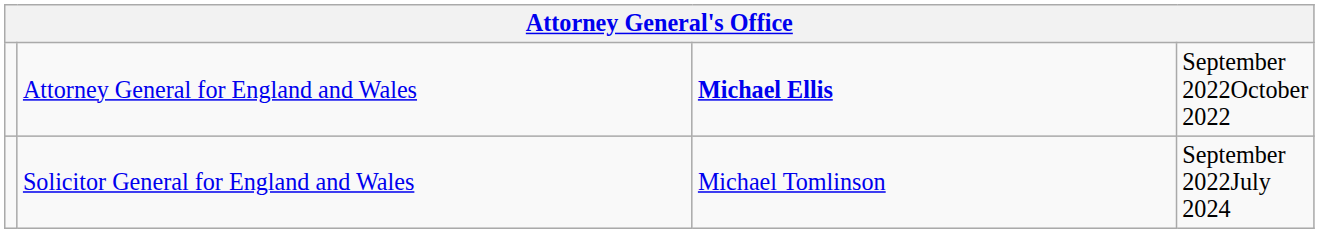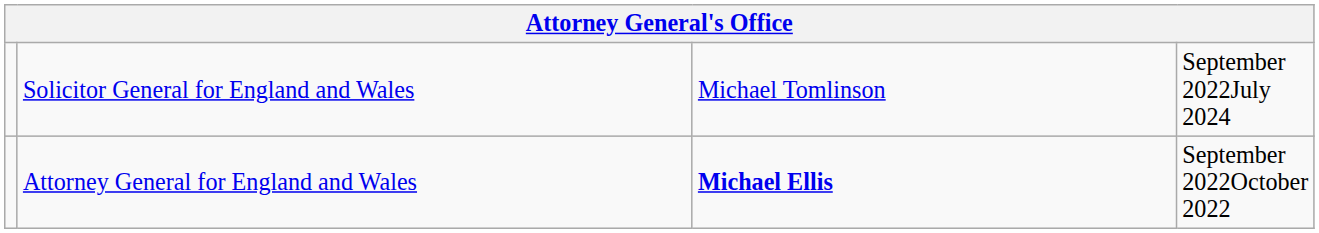rows swapped: (220, 89) <-> (219, 181)
